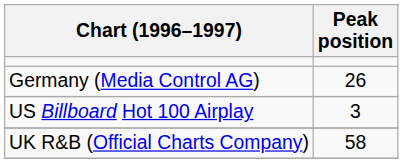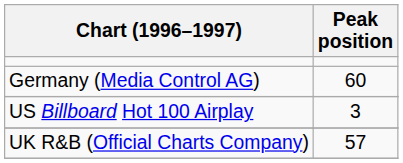(355, 81) 26 -> (355, 81) 60
(355, 142) 58 -> (355, 142) 57
